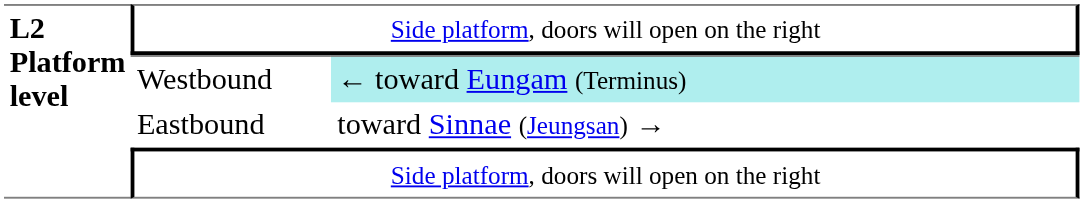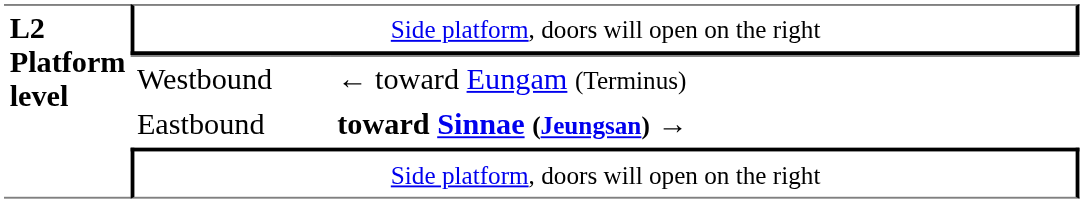(512, 79) paleturquoise background -> (512, 79) no background
(501, 124) normal -> (512, 124) bold
